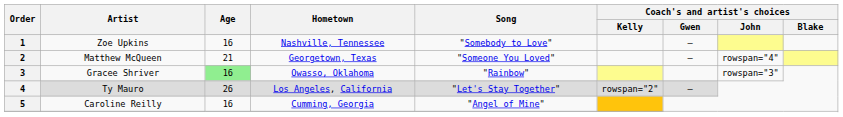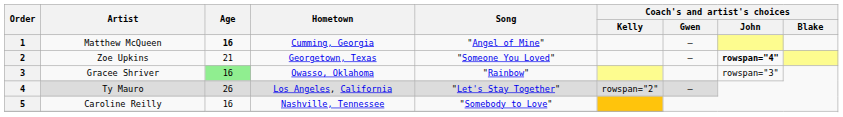(123, 43) Zoe Upkins -> (123, 43) Matthew McQueen
(228, 43) normal -> (228, 43) bold
(333, 43) Nashville, Tennessee -> (333, 43) Cumming, Georgia
(506, 43) "Somebody to Love" -> (506, 43) "Angel of Mine"
(123, 58) Matthew McQueen -> (123, 58) Zoe Upkins
(750, 58) normal -> (750, 58) bold
(333, 104) Cumming, Georgia -> (333, 104) Nashville, Tennessee
(506, 104) "Angel of Mine" -> (506, 104) "Somebody to Love"
